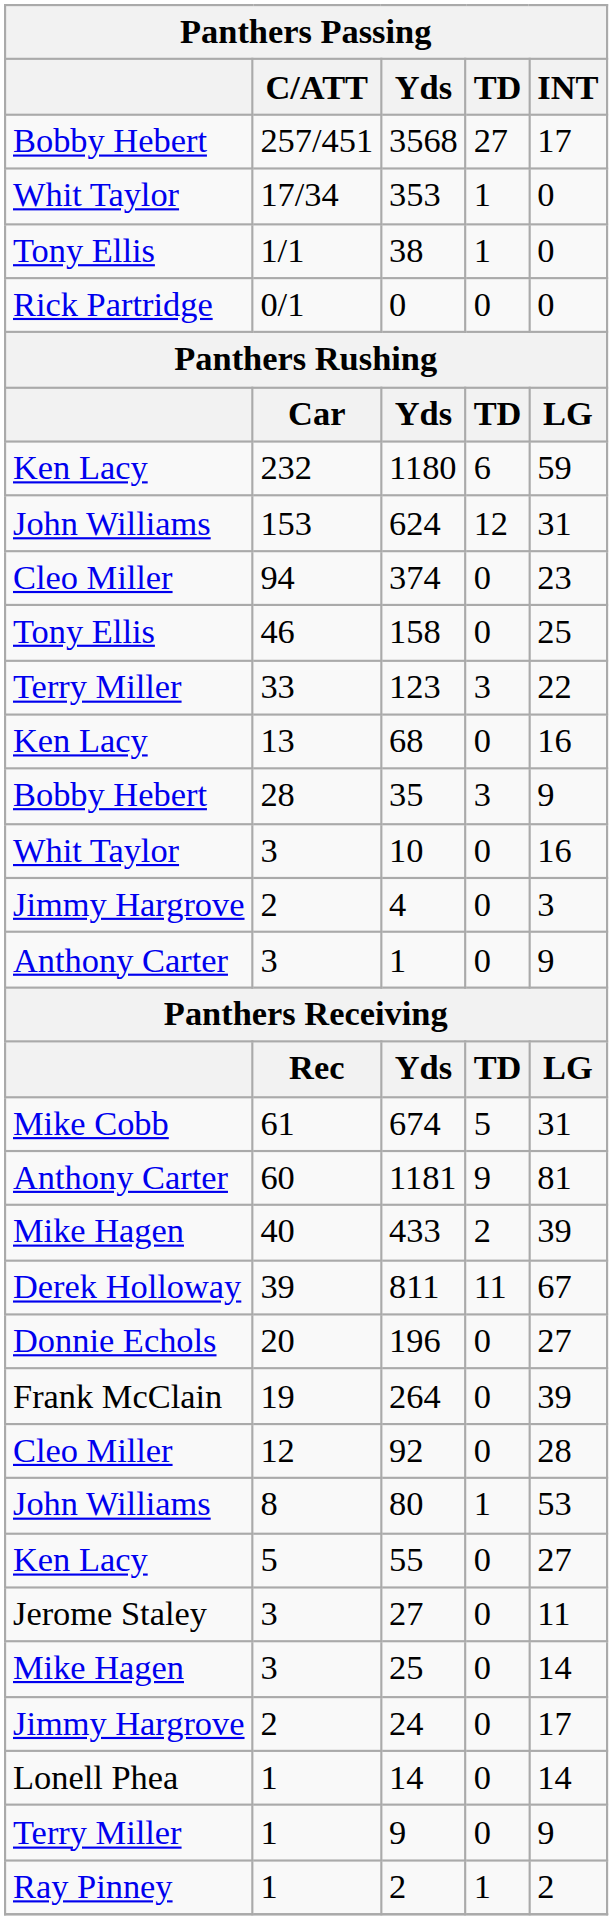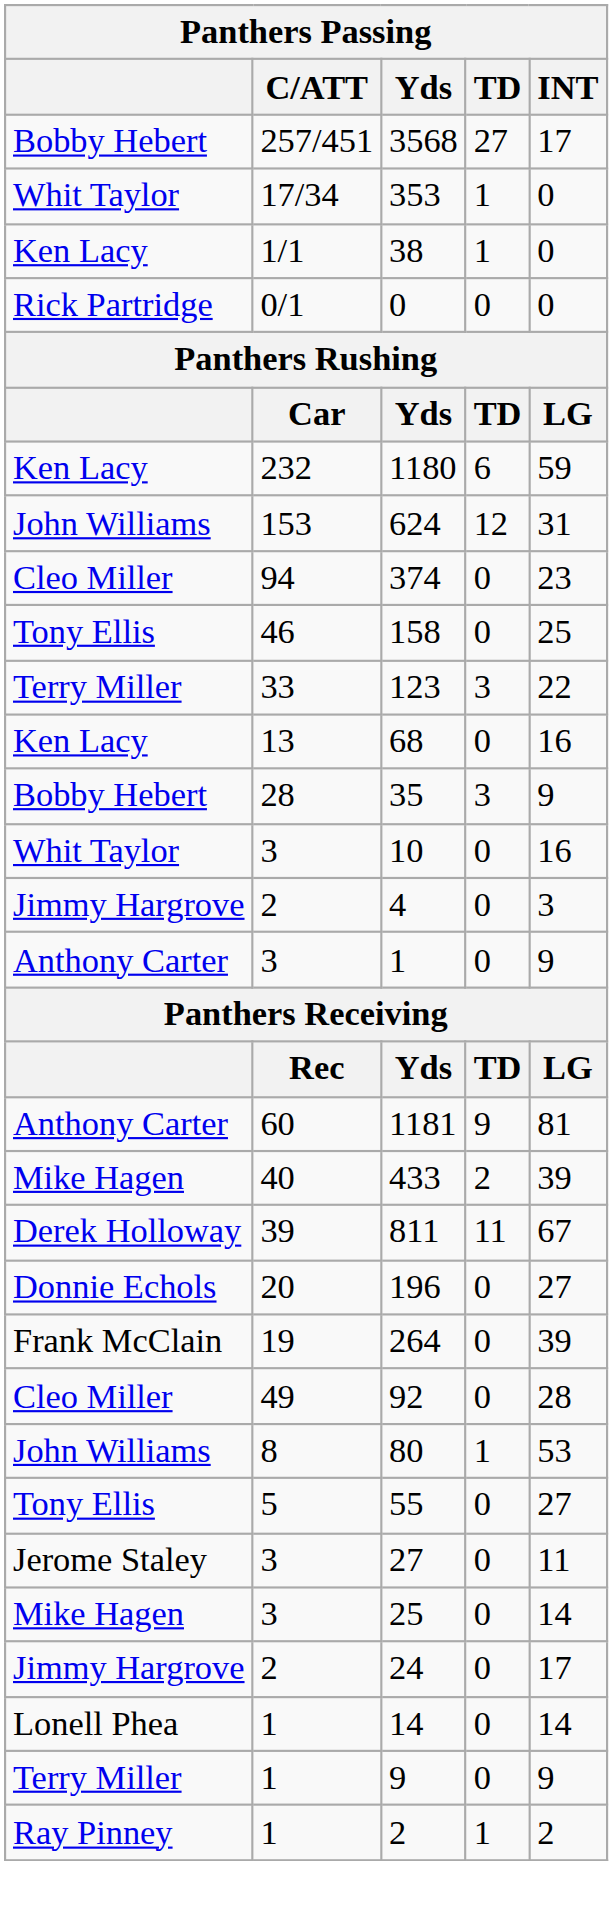(84, 250) Tony Ellis -> (80, 250) Ken Lacy
- row: (415, 1122)
(278, 1450) 12 -> (278, 1395) 49
(80, 1559) Ken Lacy -> (84, 1504) Tony Ellis
